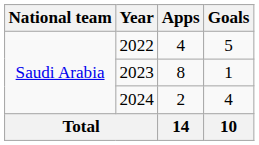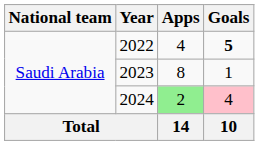(229, 45) normal -> (229, 45) bold
(181, 99) no background -> (181, 99) lightgreen background
(229, 99) no background -> (229, 99) pink background
